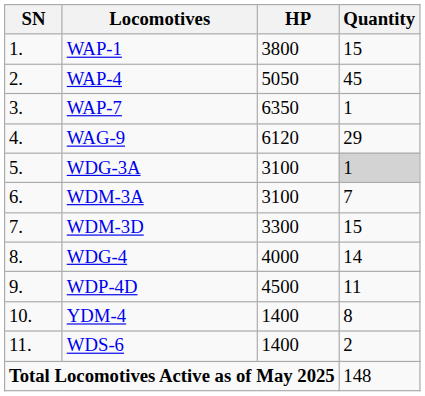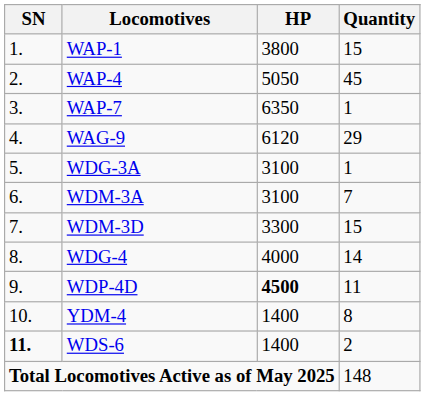(348, 167) lightgrey background -> (348, 167) no background
(280, 286) normal -> (280, 286) bold
(20, 345) normal -> (20, 345) bold
